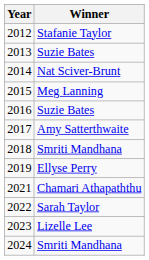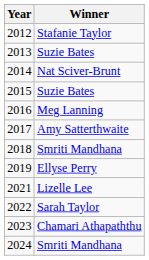(70, 91) Meg Lanning -> (66, 91) Suzie Bates
(66, 110) Suzie Bates -> (70, 110) Meg Lanning
(89, 187) Chamari Athapaththu -> (65, 187) Lizelle Lee
(65, 226) Lizelle Lee -> (89, 226) Chamari Athapaththu
